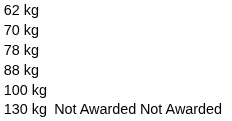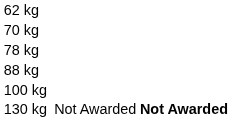(181, 109) normal -> (184, 109) bold
